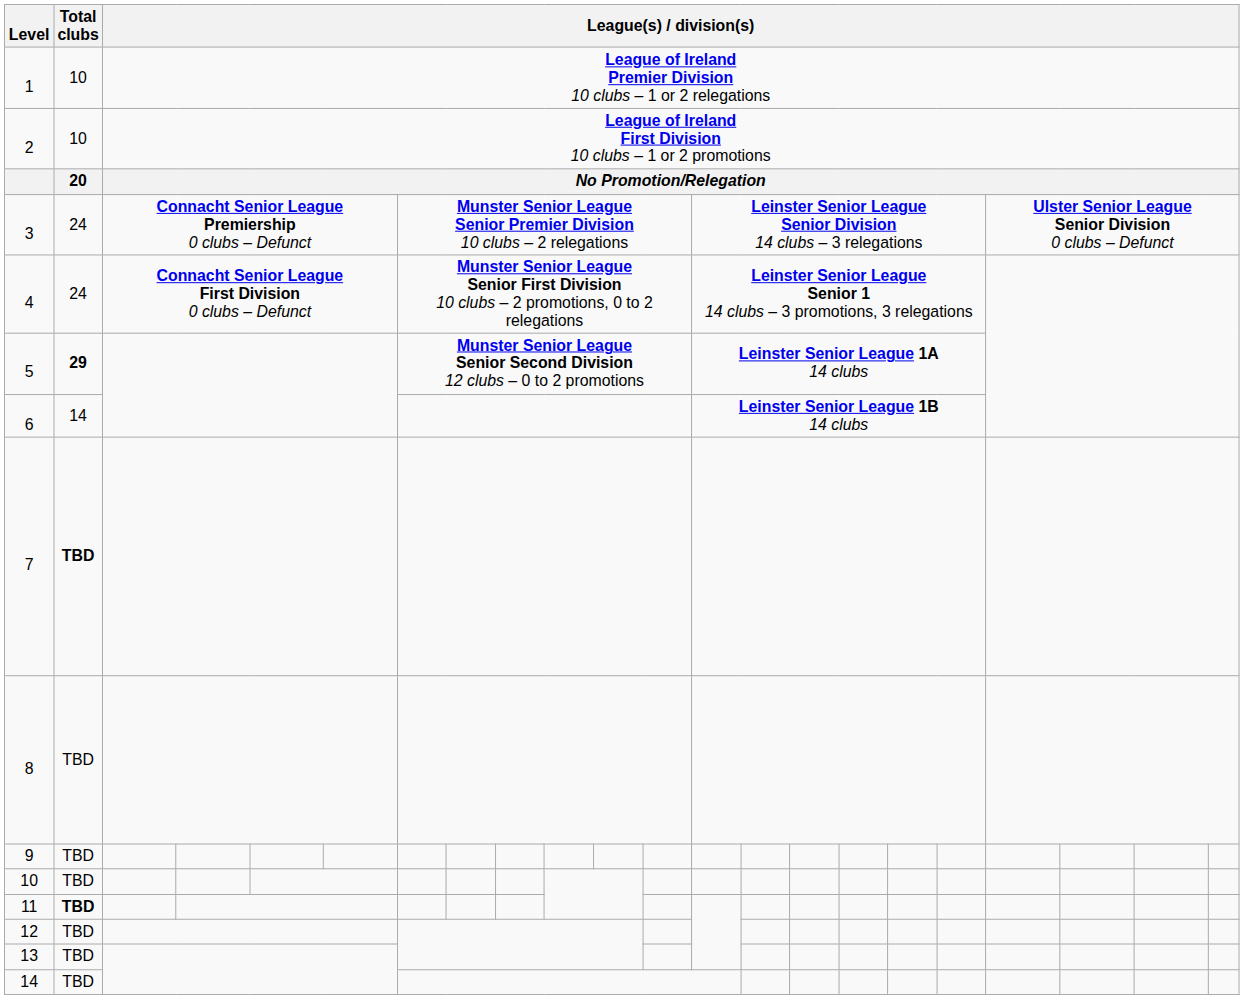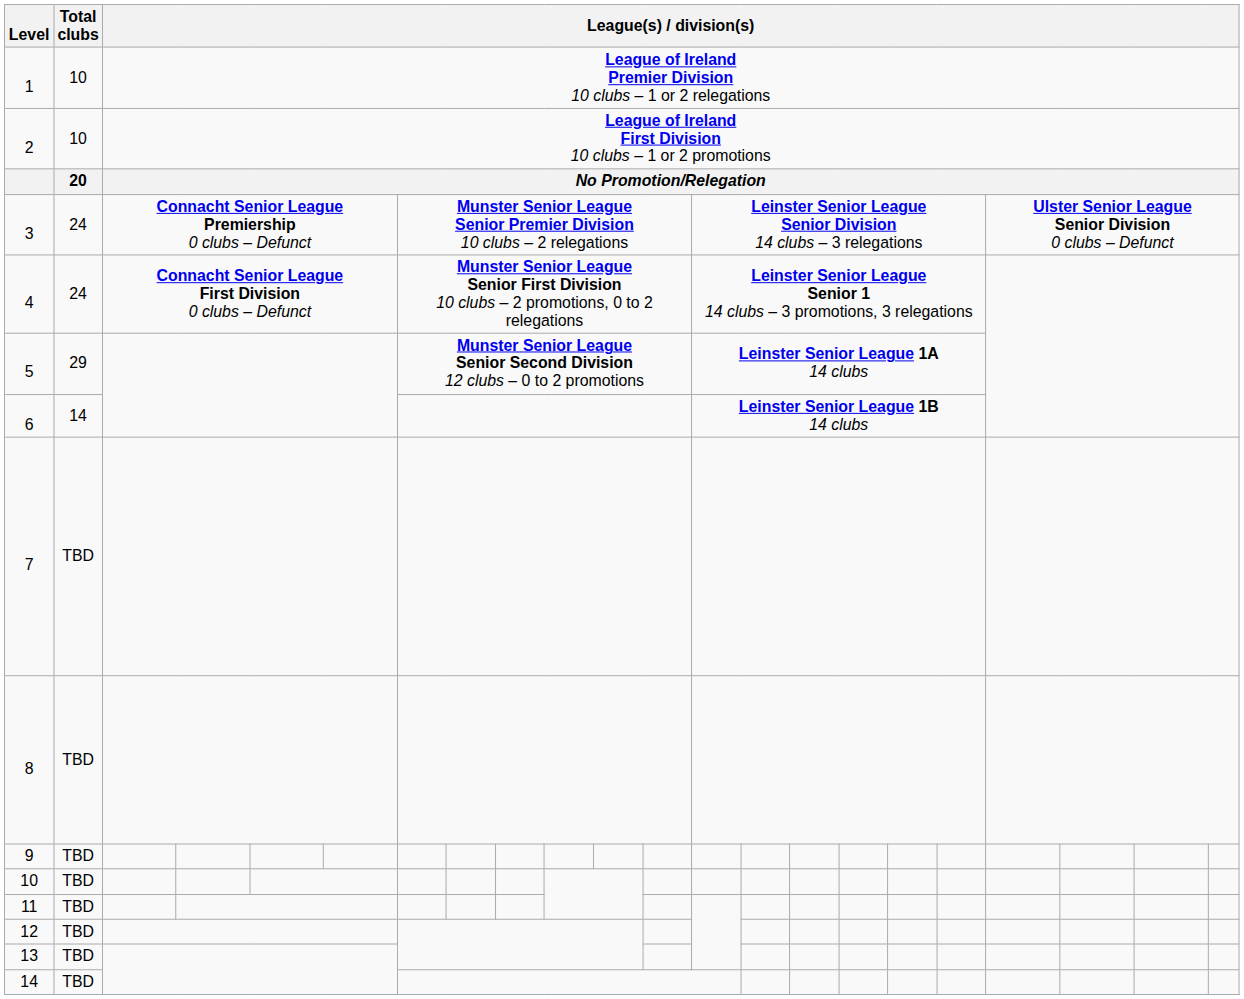(78, 363) bold -> (78, 363) normal
(78, 556) bold -> (78, 556) normal
(78, 906) bold -> (78, 906) normal
